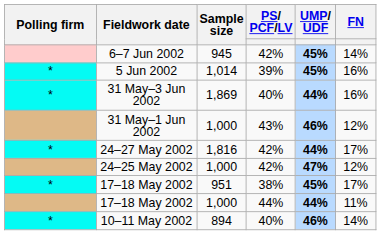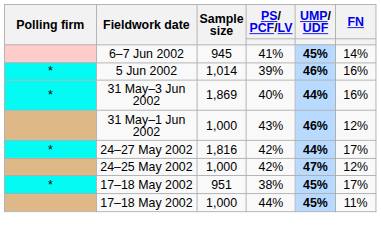(271, 54) 42% -> (271, 54) 41%
(315, 72) 45% -> (315, 72) 46%
(315, 203) 44% -> (315, 203) 45%
- row: (146, 221)
